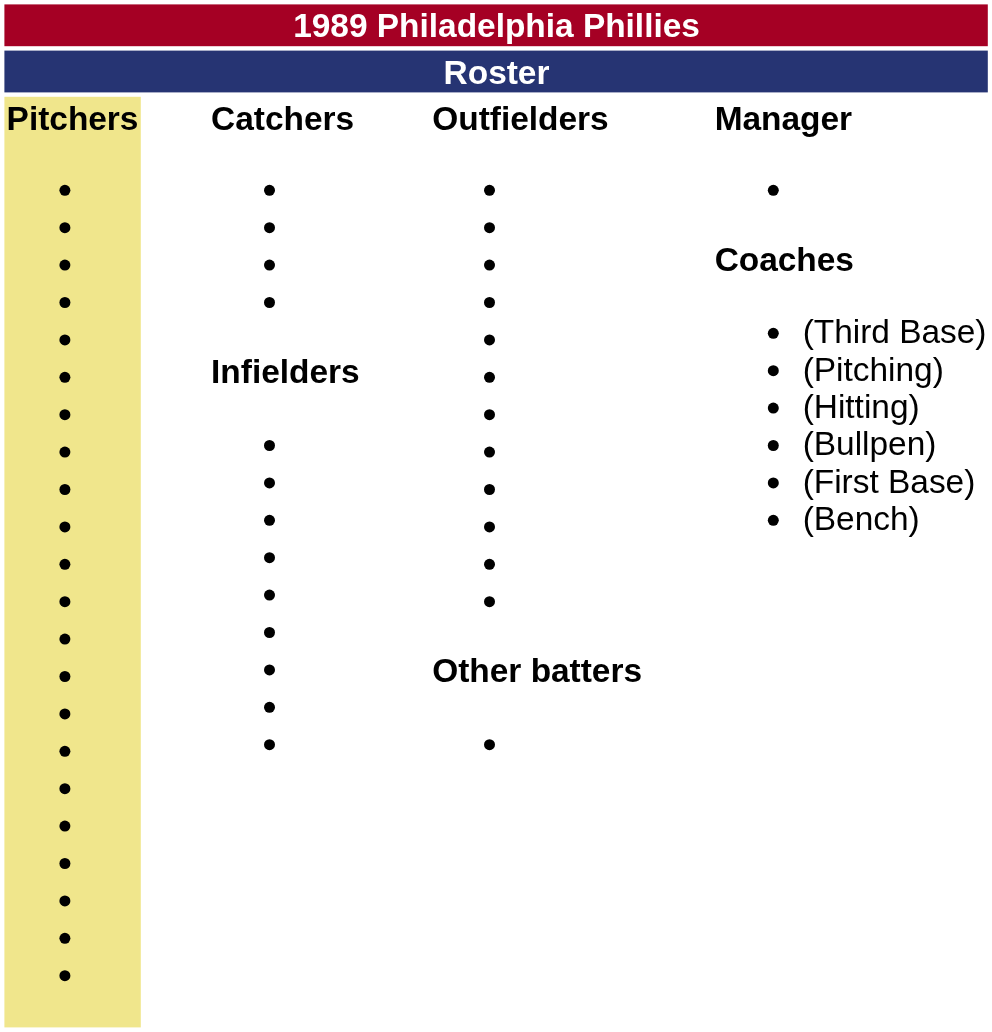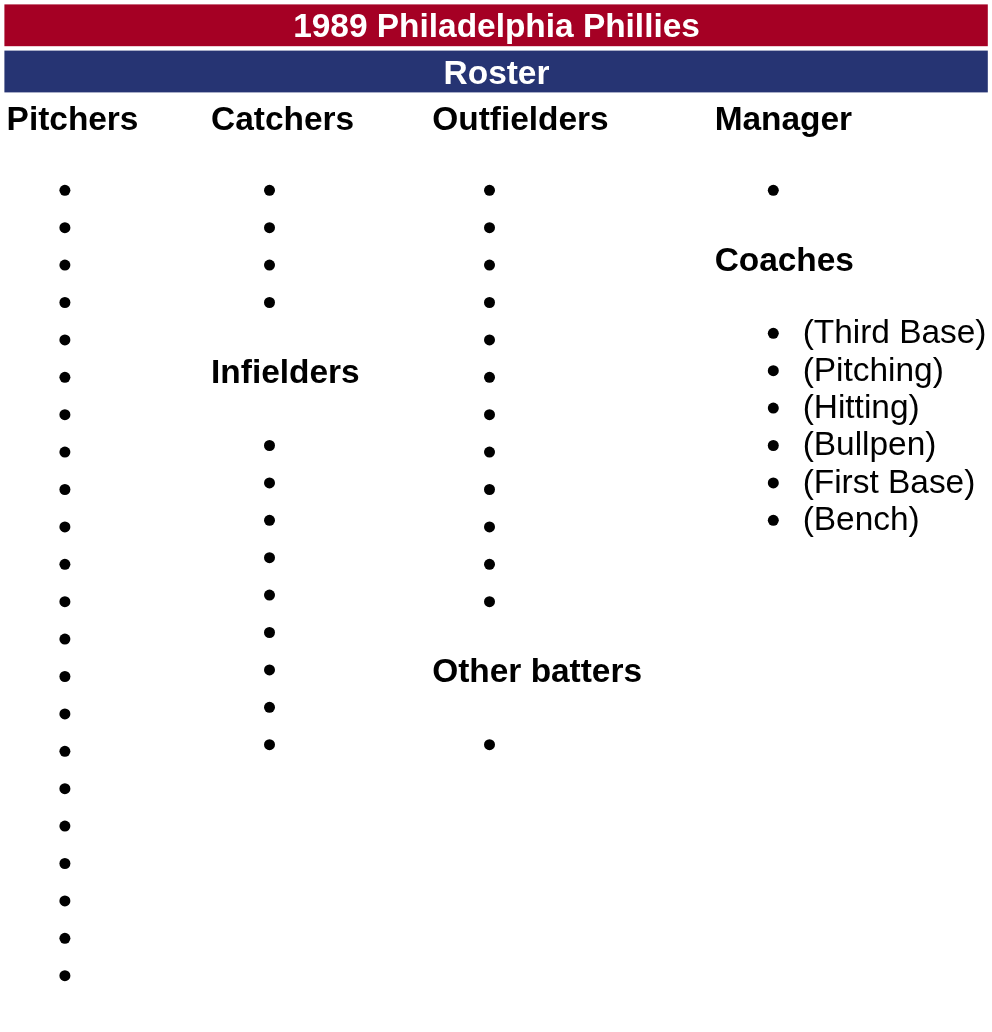(73, 546) khaki background -> (73, 546) no background
